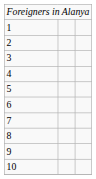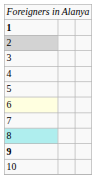(9, 27) normal -> (9, 27) bold
(9, 43) no background -> (9, 43) lightgrey background
(9, 105) no background -> (9, 105) lightyellow background
(9, 136) no background -> (9, 136) paleturquoise background
(9, 151) normal -> (9, 151) bold
